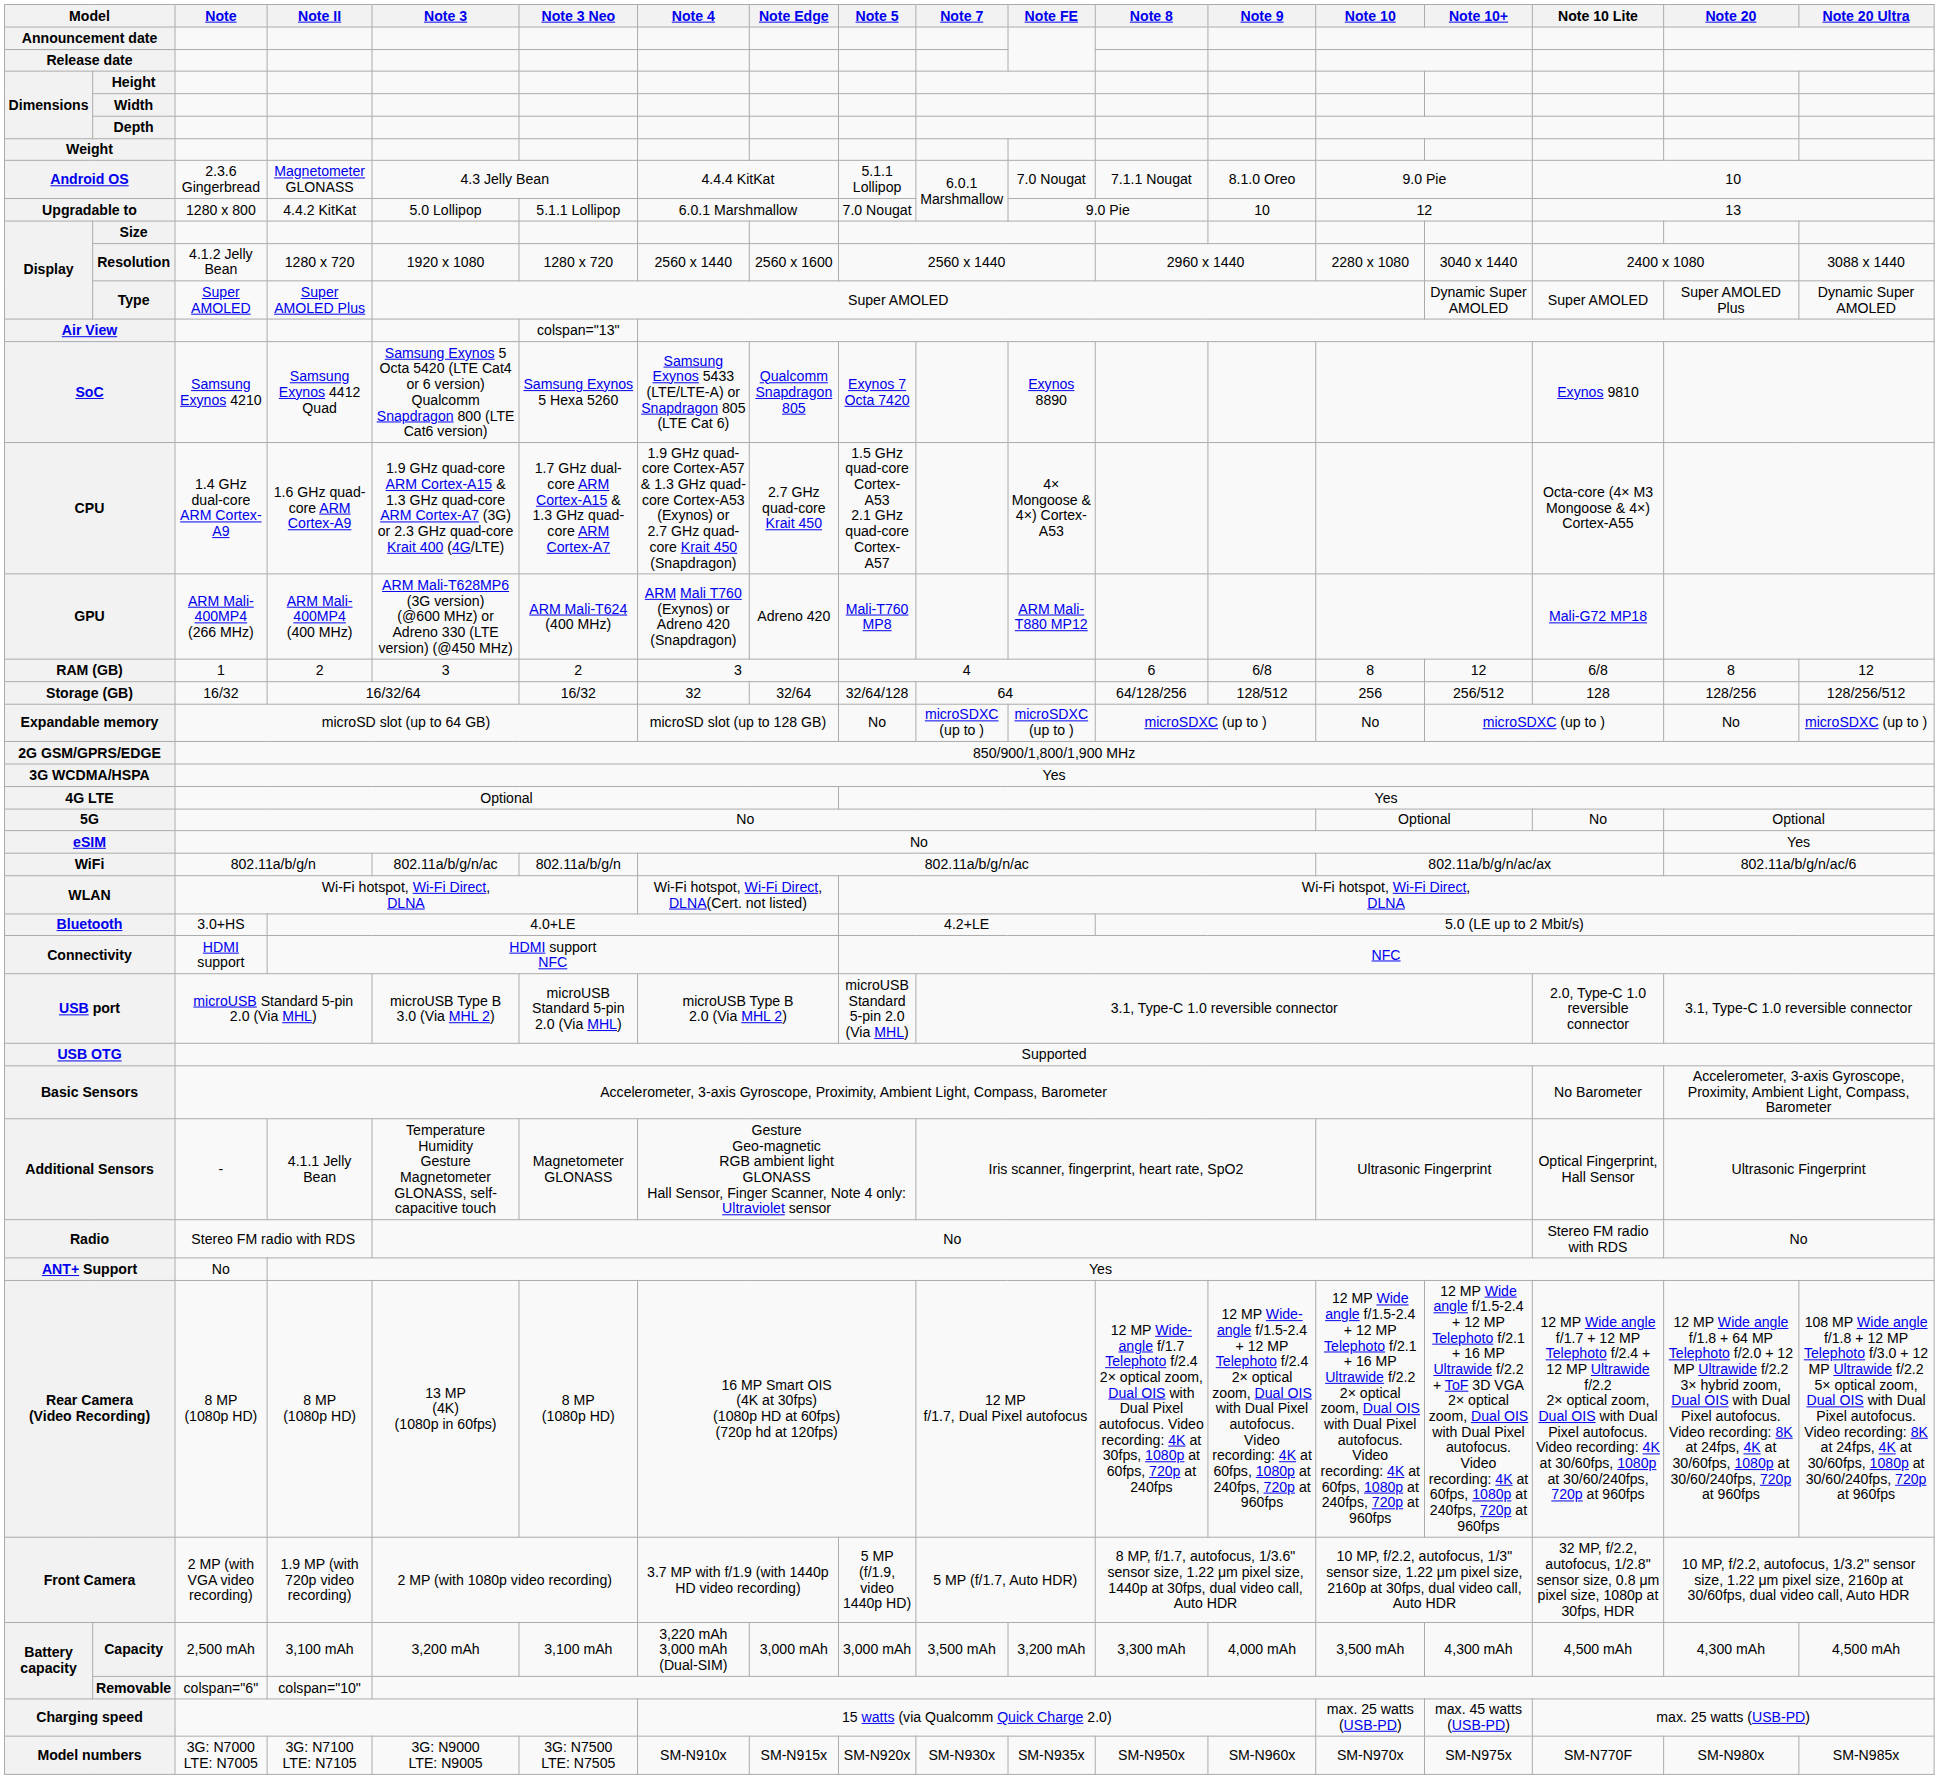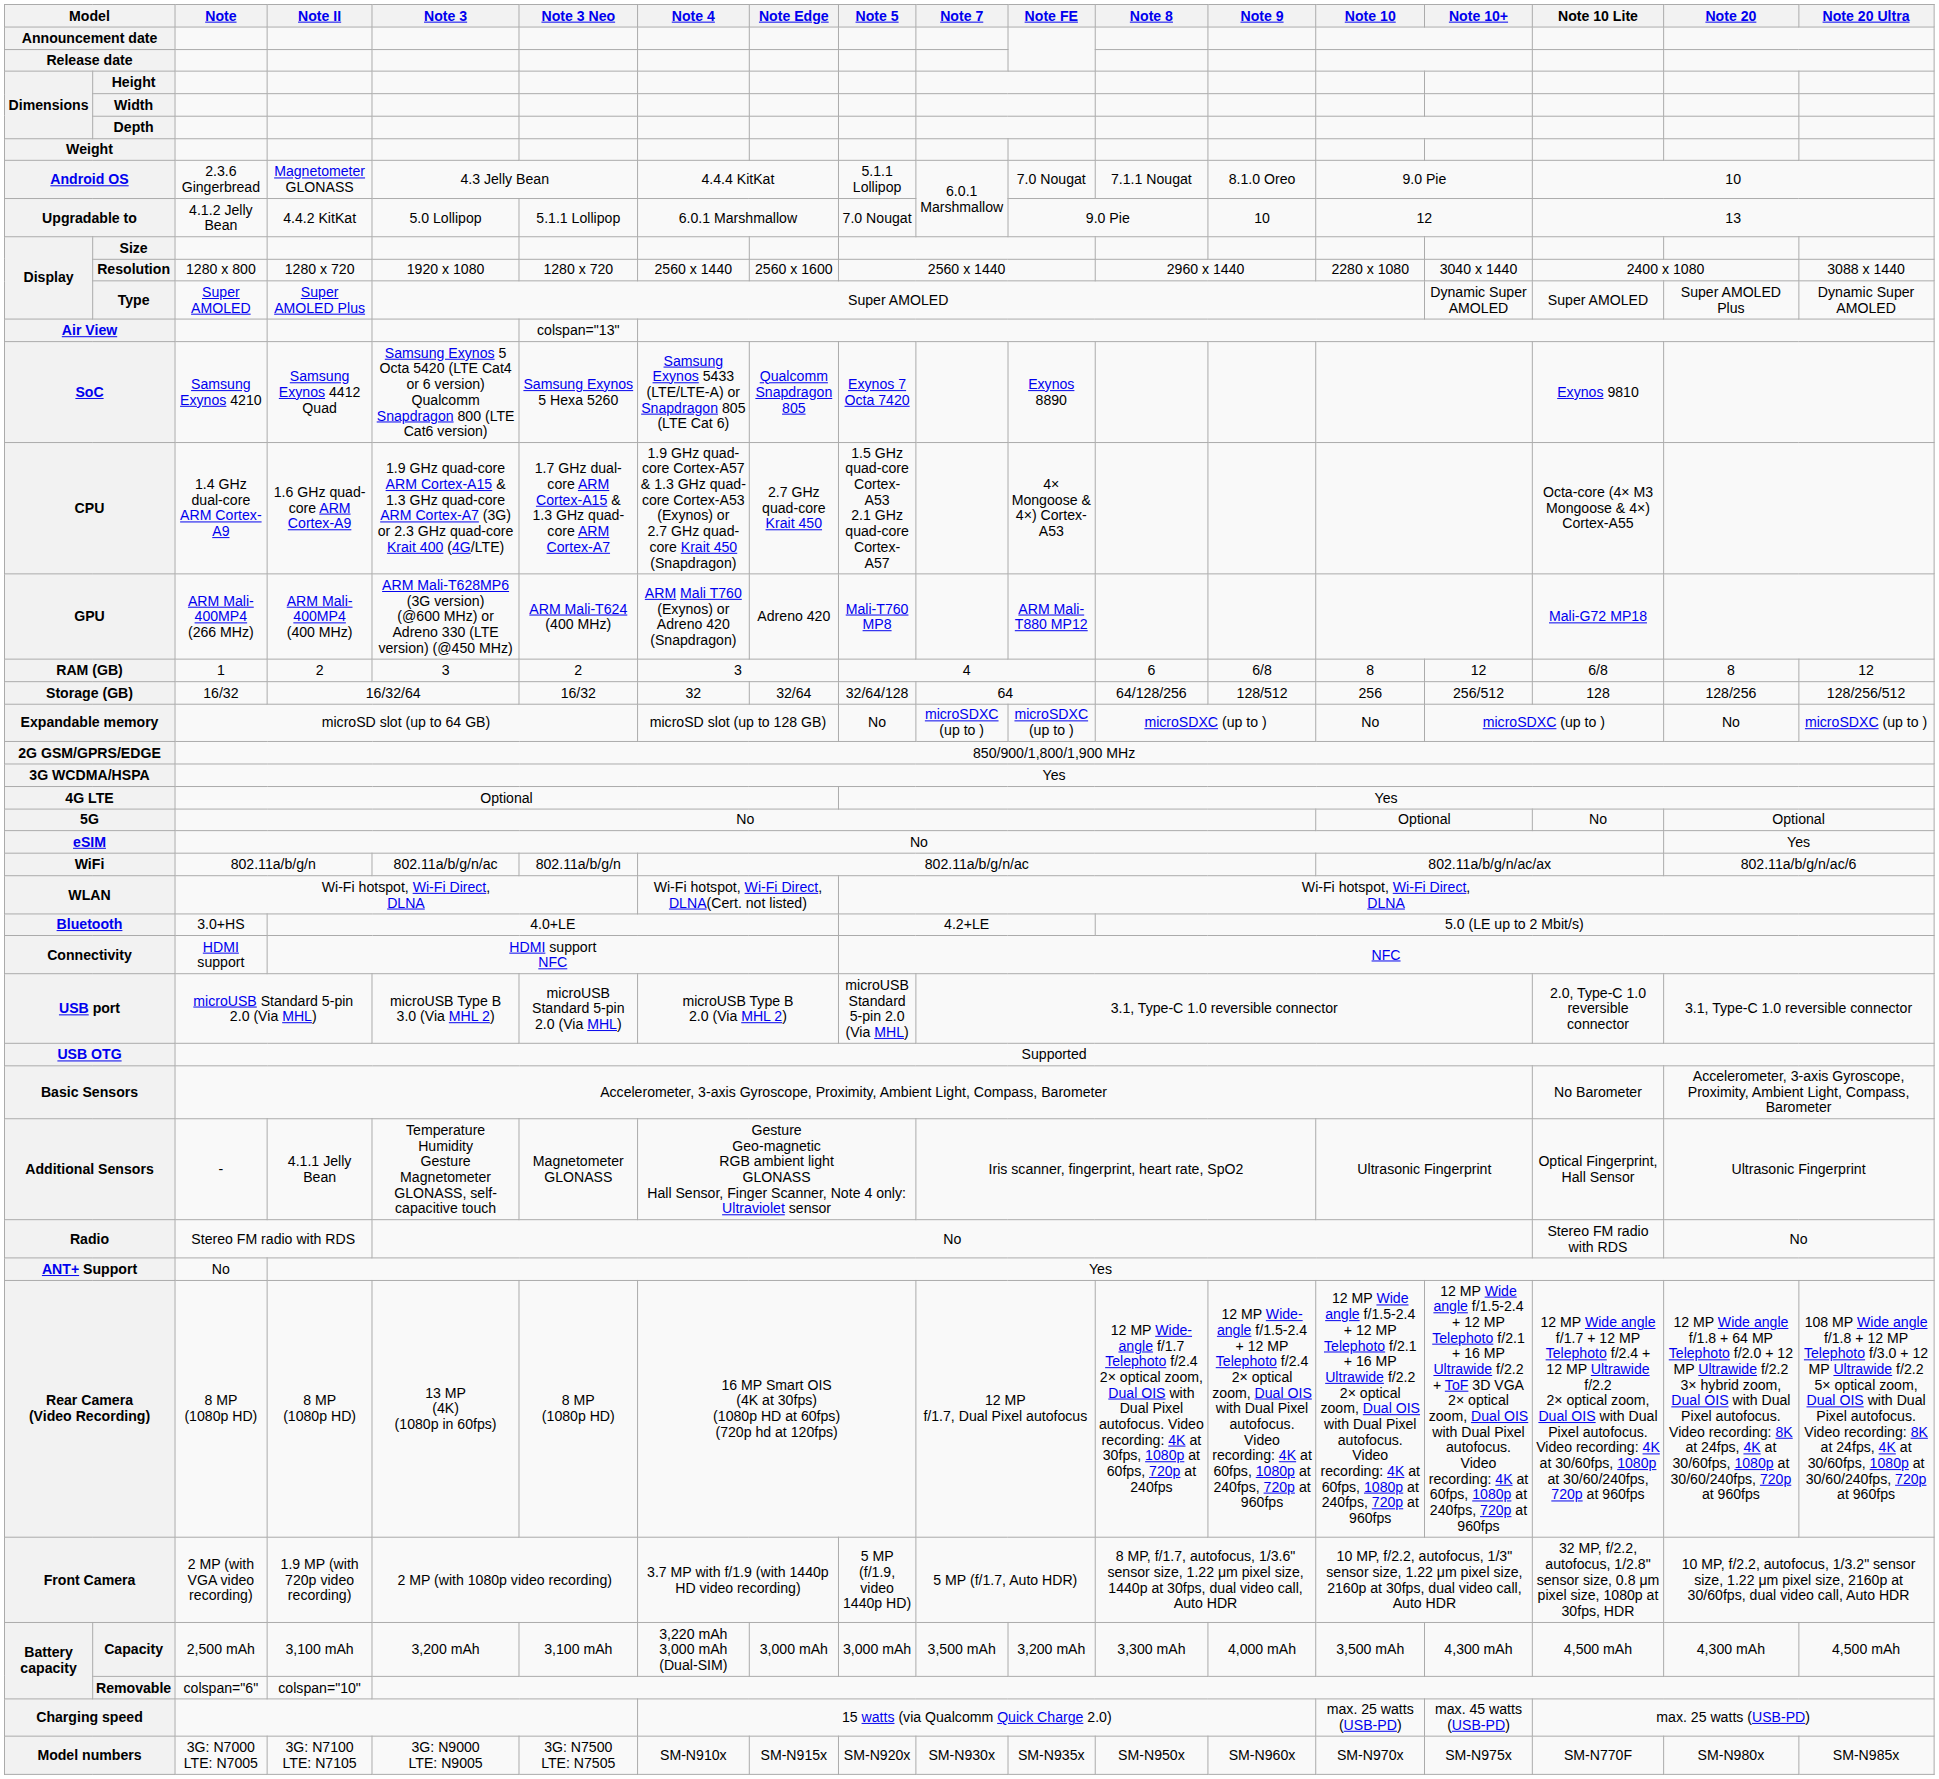(221, 210) 1280 x 800 -> (221, 218) 4.1.2 Jelly Bean
(221, 262) 4.1.2 Jelly Bean -> (221, 270) 1280 x 800
